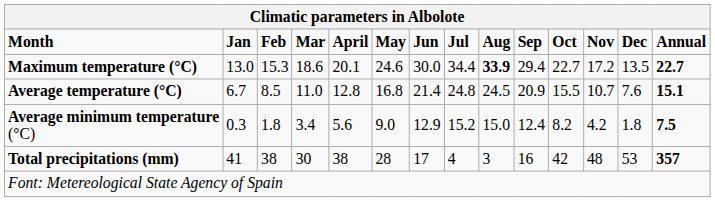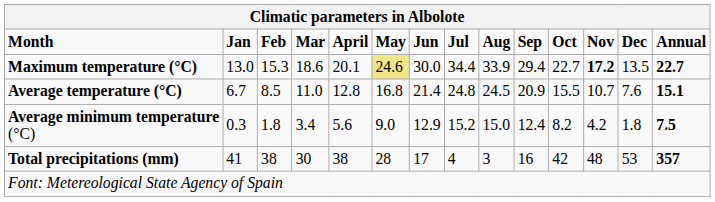(389, 66) no background -> (389, 66) khaki background
(496, 66) bold -> (496, 66) normal
(601, 66) normal -> (601, 66) bold
